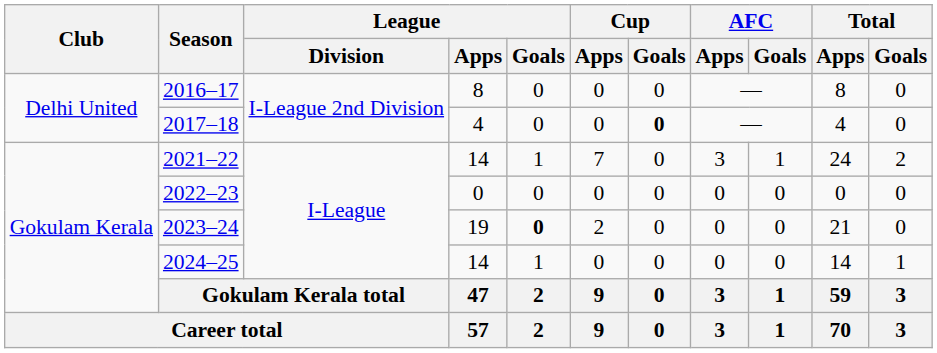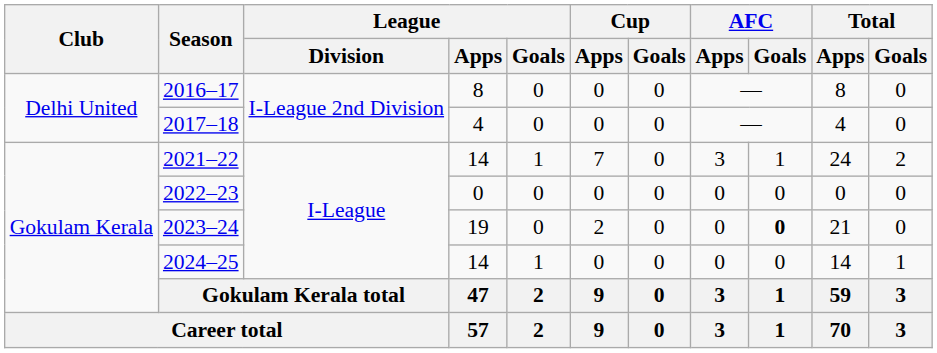(659, 124) bold -> (659, 124) normal
(538, 227) bold -> (538, 227) normal
(780, 227) normal -> (780, 227) bold
